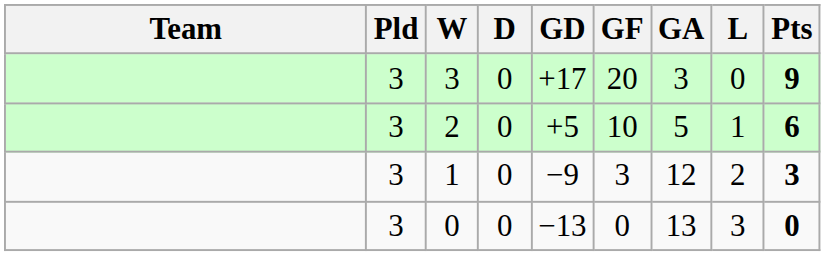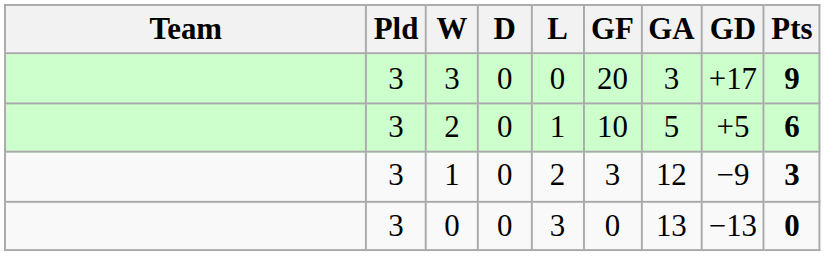columns swapped: (738, 28) <-> (562, 28)
